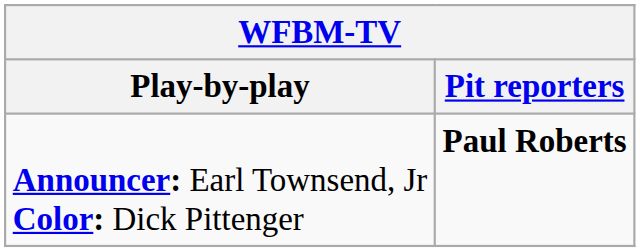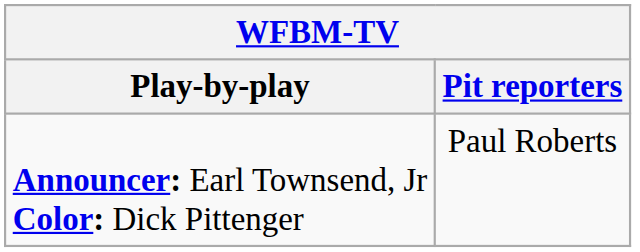(535, 140) bold -> (532, 140) normal
